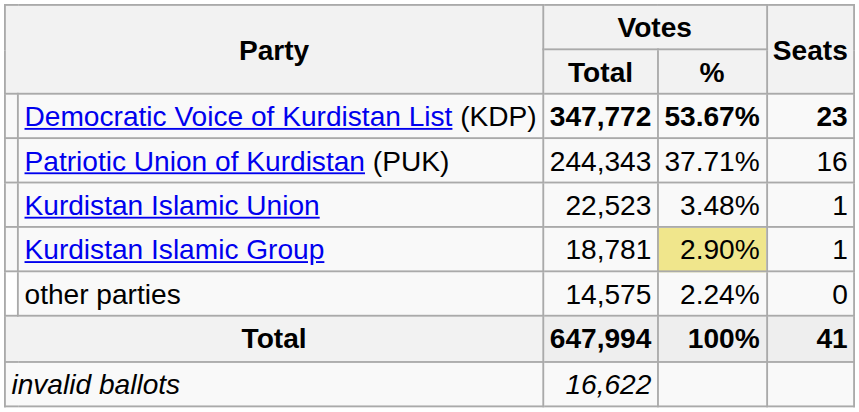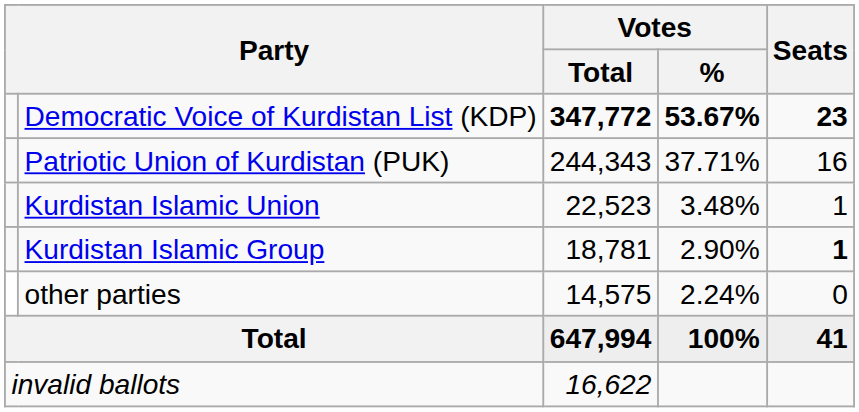(720, 250) khaki background -> (720, 250) no background
(840, 250) normal -> (840, 250) bold
